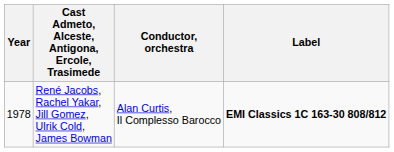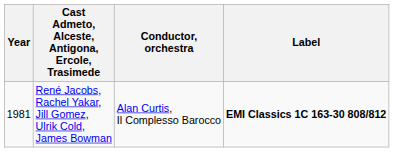(19, 114) 1978 -> (19, 114) 1981
